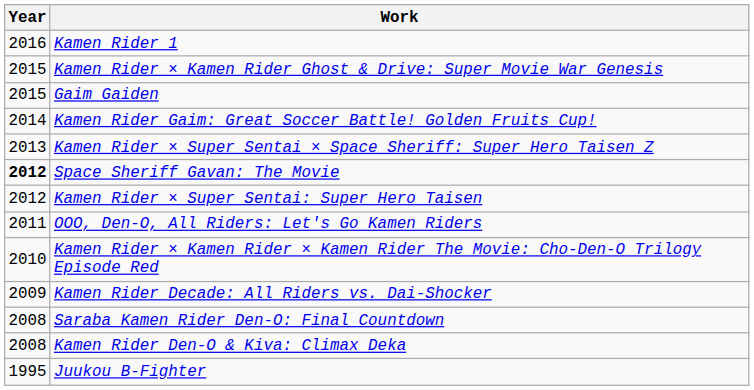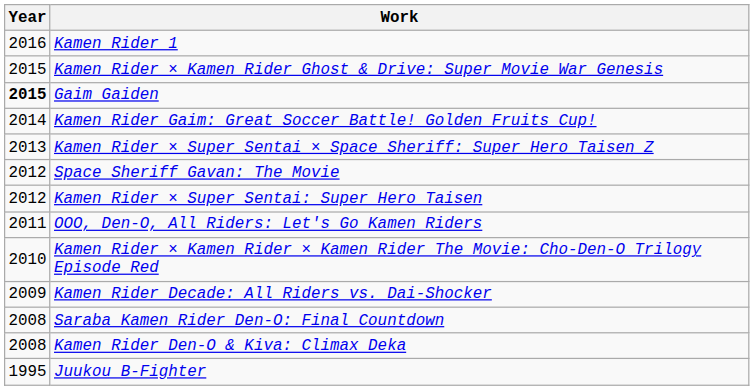(27, 95) normal -> (27, 95) bold
(27, 173) bold -> (27, 173) normal
